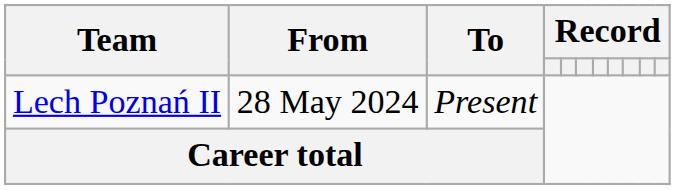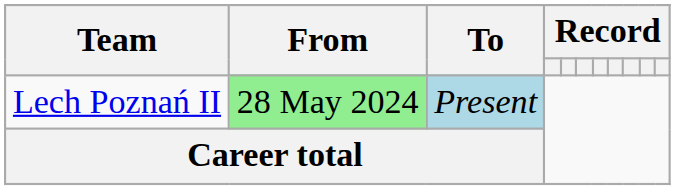(328, 101) no background -> (328, 101) lightgreen background
(486, 101) no background -> (486, 101) lightblue background
